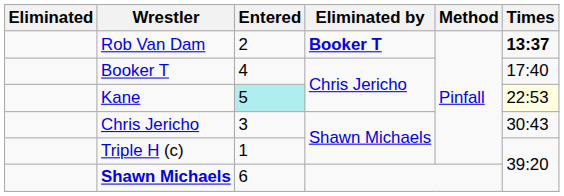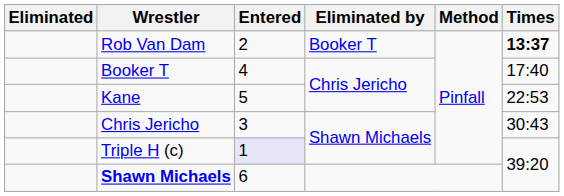(345, 44) bold -> (343, 44) normal
(243, 97) paleturquoise background -> (243, 97) no background
(527, 97) lightyellow background -> (527, 97) no background
(243, 151) no background -> (243, 151) lavender background
